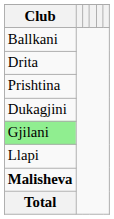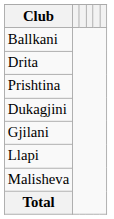(28, 132) lightgreen background -> (28, 132) no background
(40, 179) bold -> (39, 179) normal
